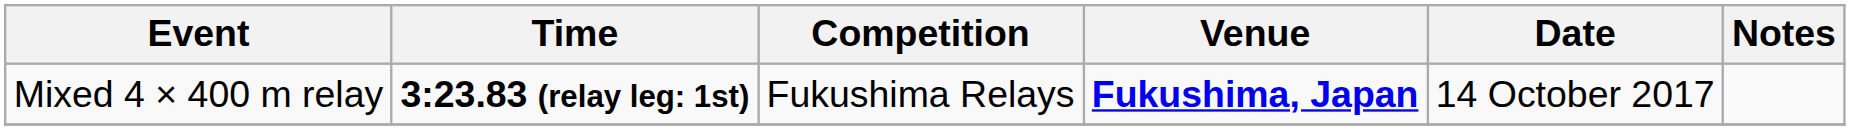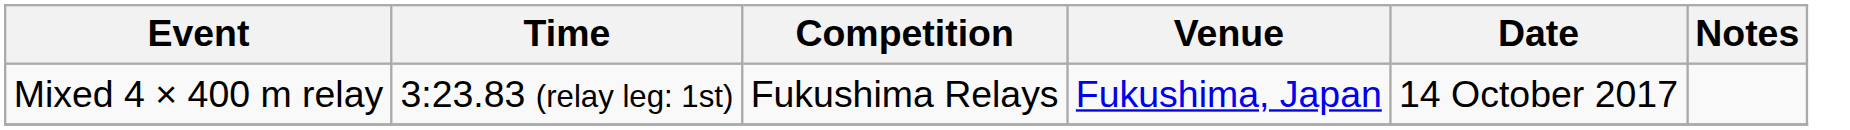(575, 93) bold -> (567, 93) normal
(1255, 93) bold -> (1229, 93) normal
